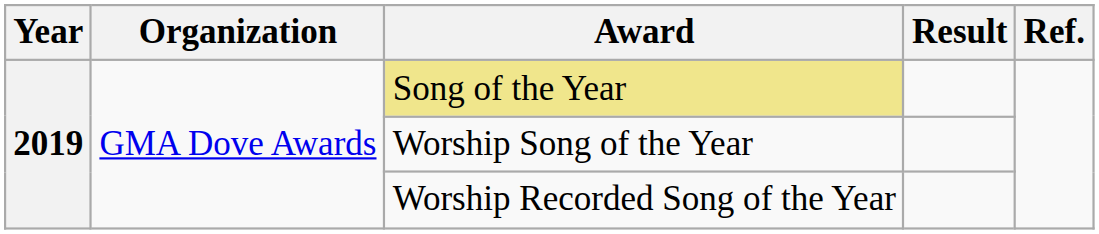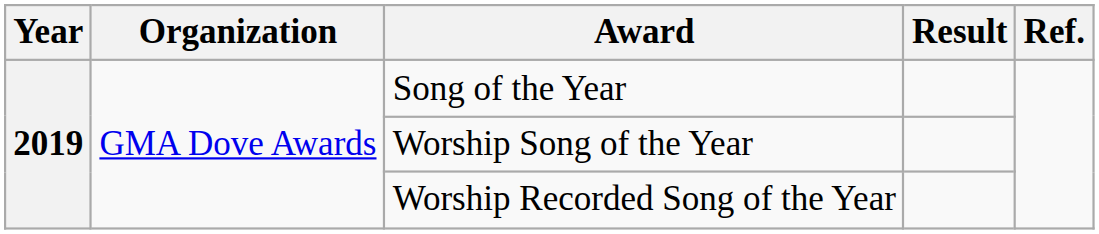(509, 87) khaki background -> (509, 87) no background
